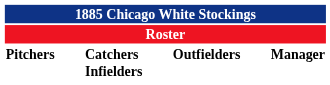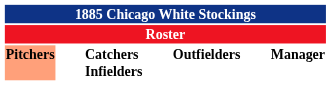(30, 54) no background -> (30, 54) lightsalmon background
